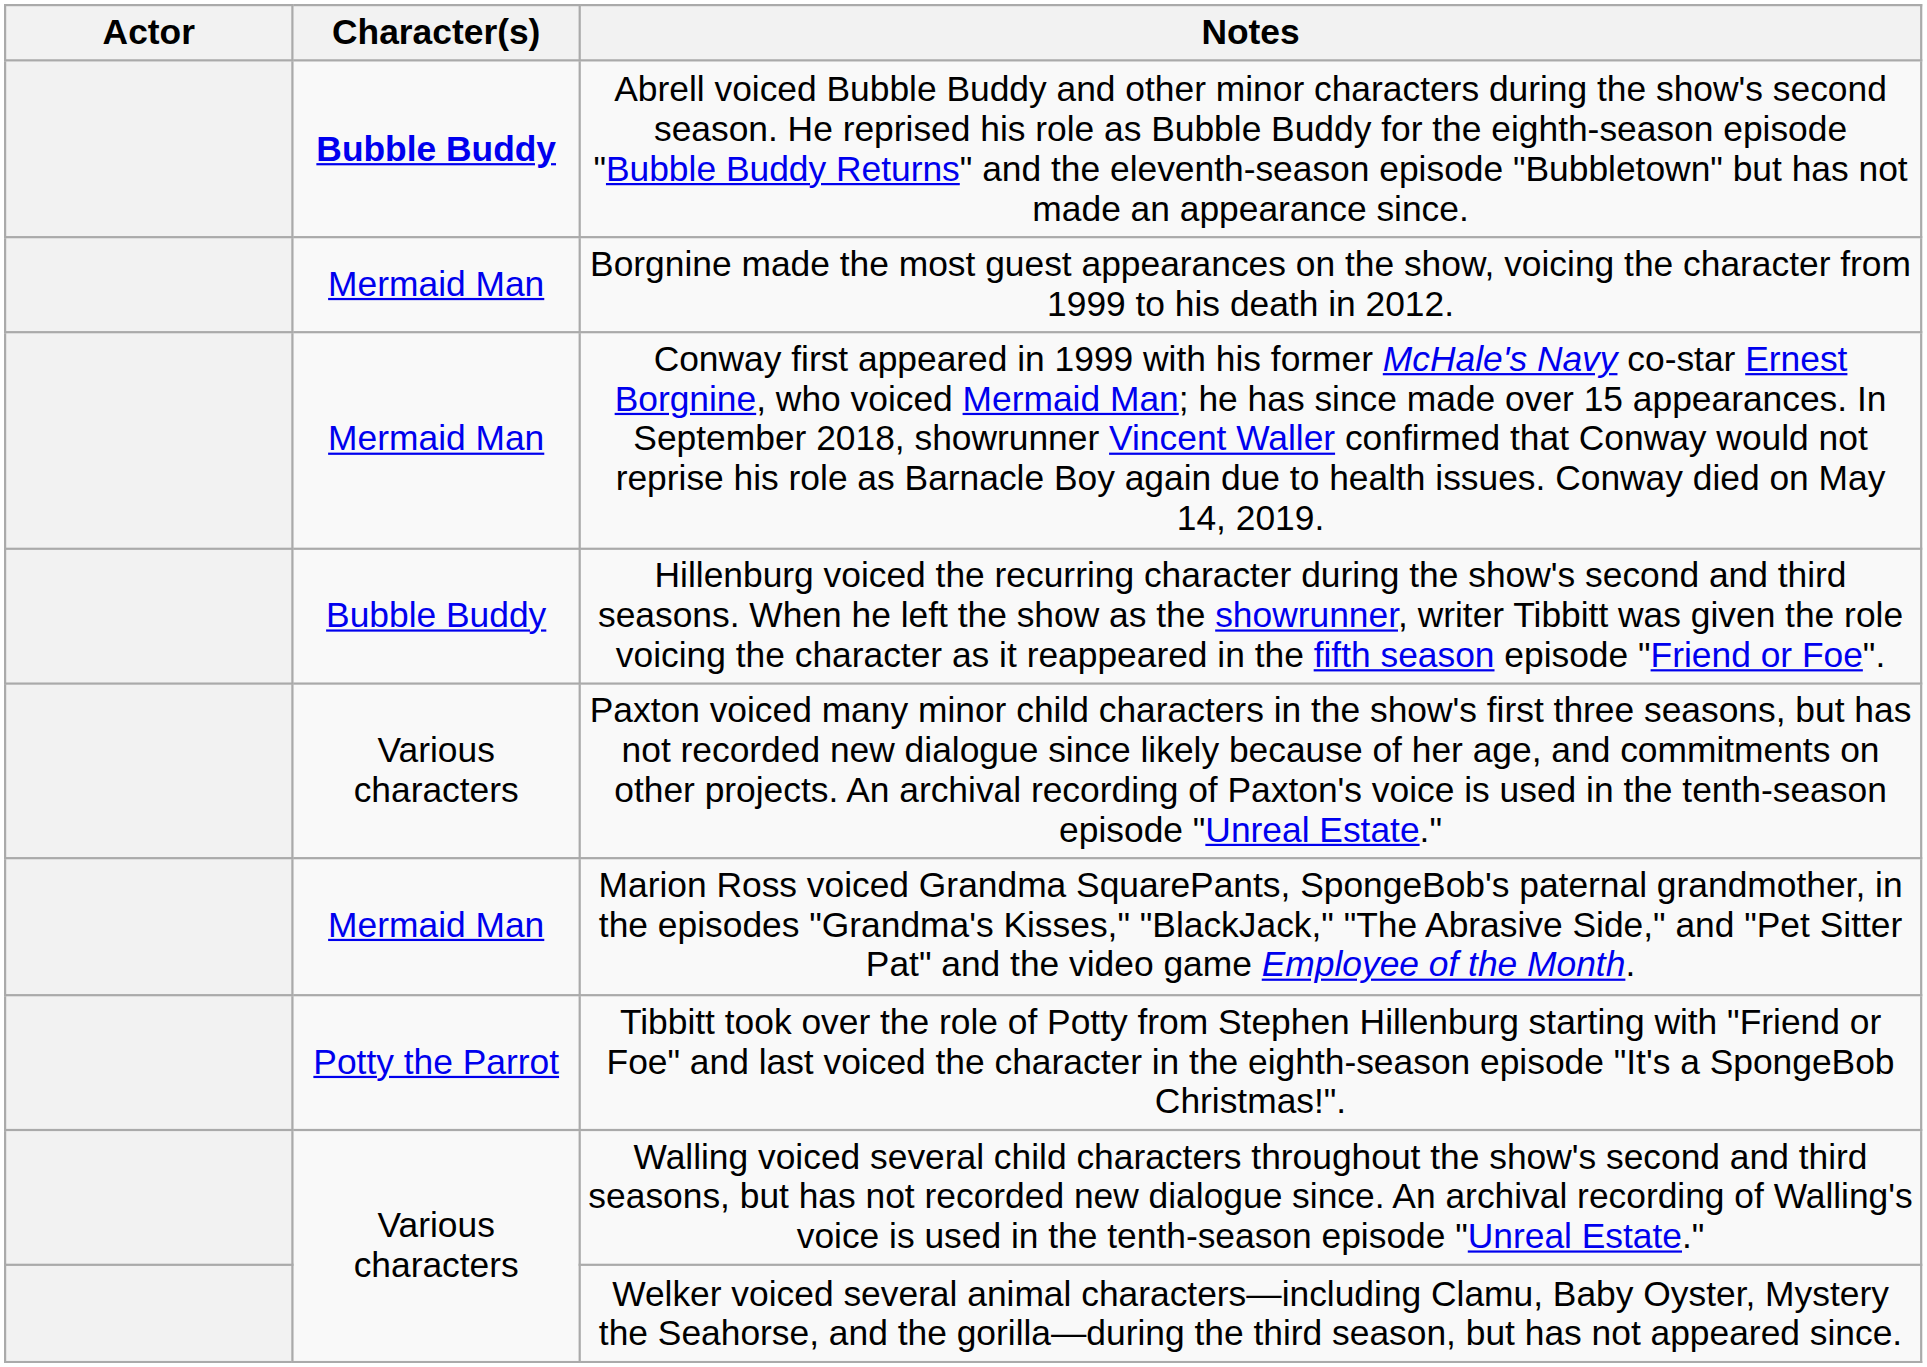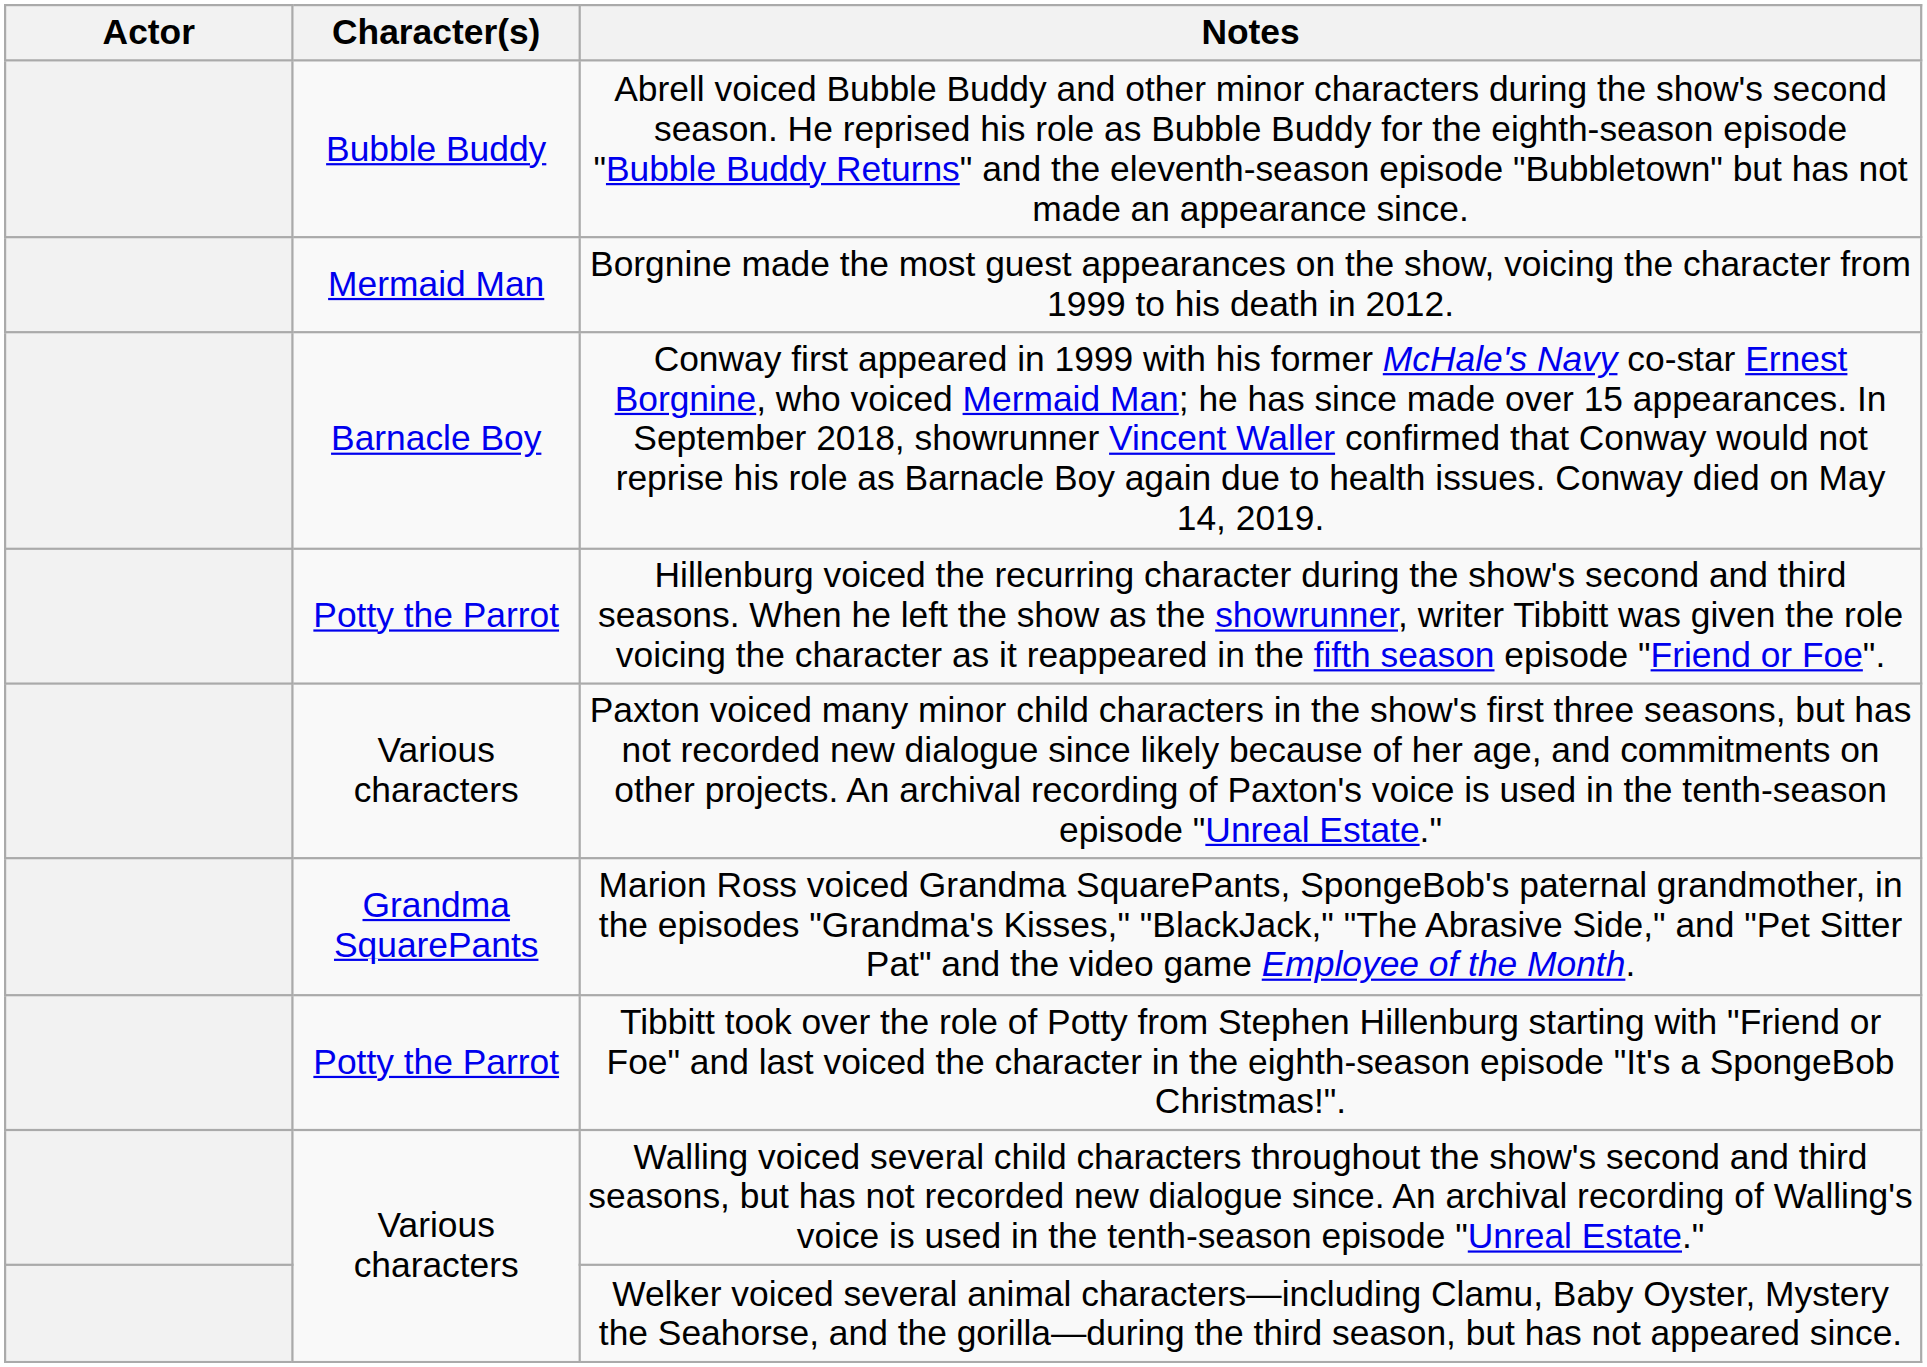(436, 148) bold -> (436, 148) normal
(436, 439) Mermaid Man -> (436, 439) Barnacle Boy
(436, 614) Bubble Buddy -> (436, 614) Potty the Parrot
(436, 925) Mermaid Man -> (436, 925) Grandma SquarePants
